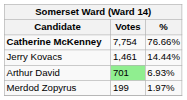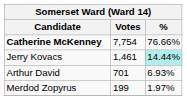(164, 57) no background -> (164, 57) paleturquoise background
(121, 73) lightgreen background -> (121, 73) no background
